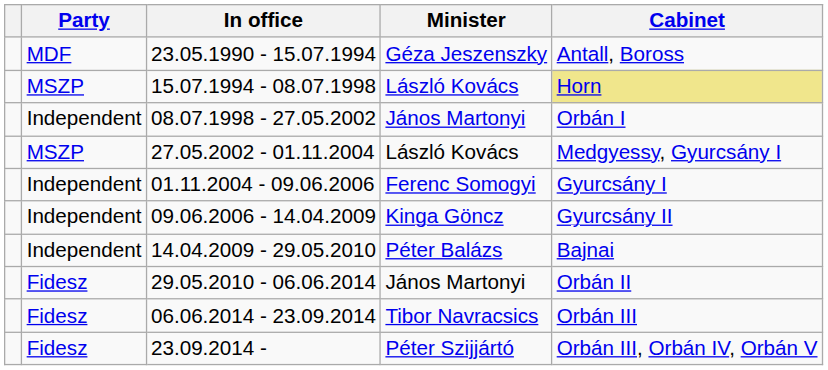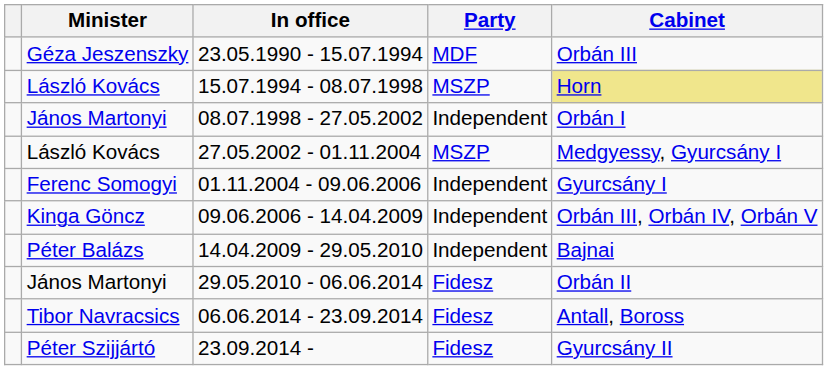columns swapped: (466, 20) <-> (84, 20)
(620, 53) Antall, Boross -> (597, 53) Orbán III
(615, 217) Gyurcsány II -> (687, 217) Orbán III, Orbán IV, Orbán V
(597, 315) Orbán III -> (620, 315) Antall, Boross
(687, 348) Orbán III, Orbán IV, Orbán V -> (615, 348) Gyurcsány II
